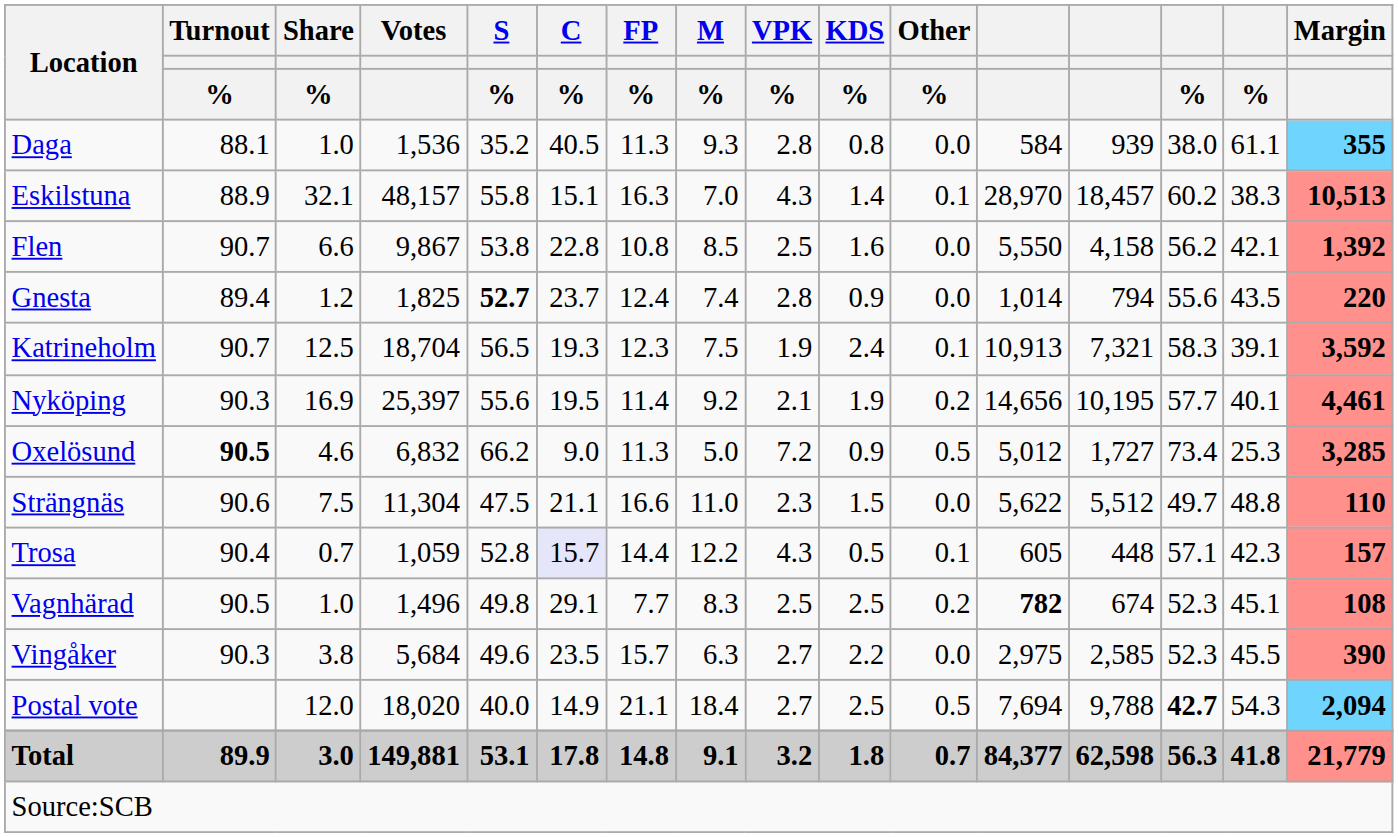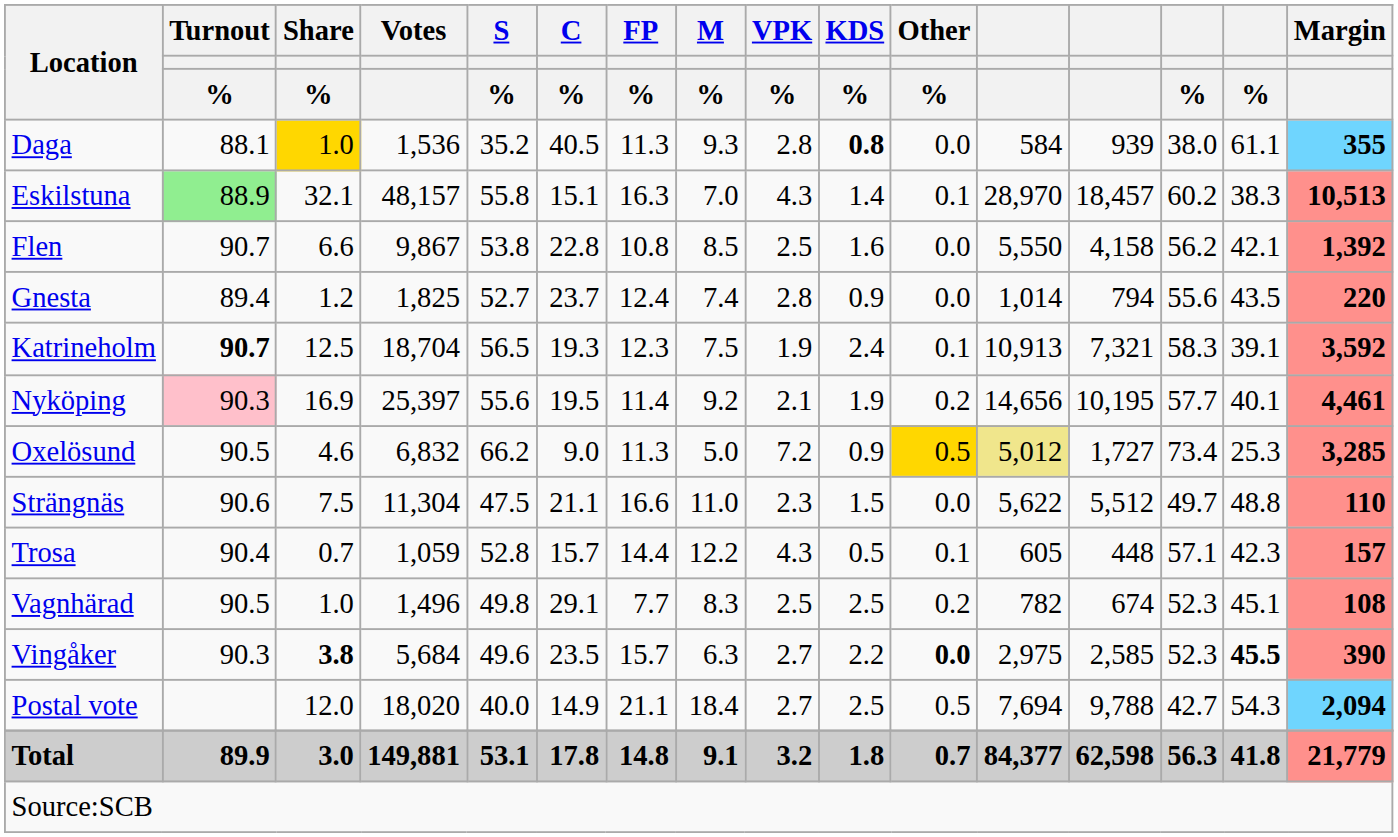(336, 145) no background -> (336, 145) gold background
(866, 145) normal -> (866, 145) bold
(245, 196) no background -> (245, 196) lightgreen background
(505, 297) bold -> (505, 297) normal
(245, 348) normal -> (245, 348) bold
(245, 399) no background -> (245, 399) pink background
(245, 450) bold -> (245, 450) normal
(953, 450) no background -> (953, 450) gold background
(1030, 450) no background -> (1030, 450) khaki background
(574, 552) lavender background -> (574, 552) no background
(1041, 603) bold -> (1041, 603) normal
(336, 653) normal -> (336, 653) bold
(953, 653) normal -> (953, 653) bold
(1256, 653) normal -> (1256, 653) bold
(1192, 704) bold -> (1192, 704) normal
